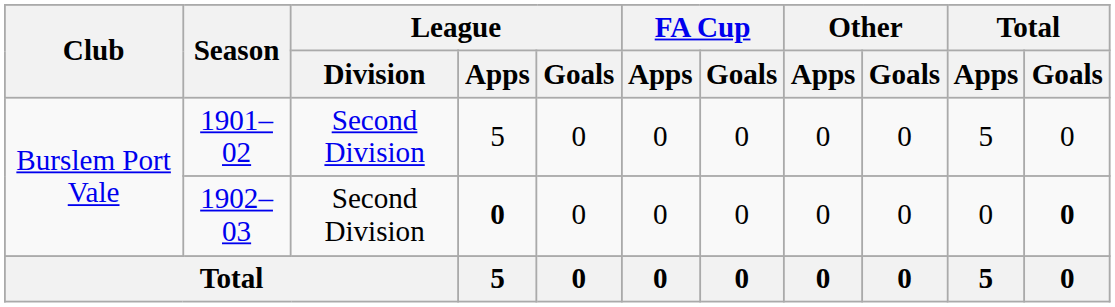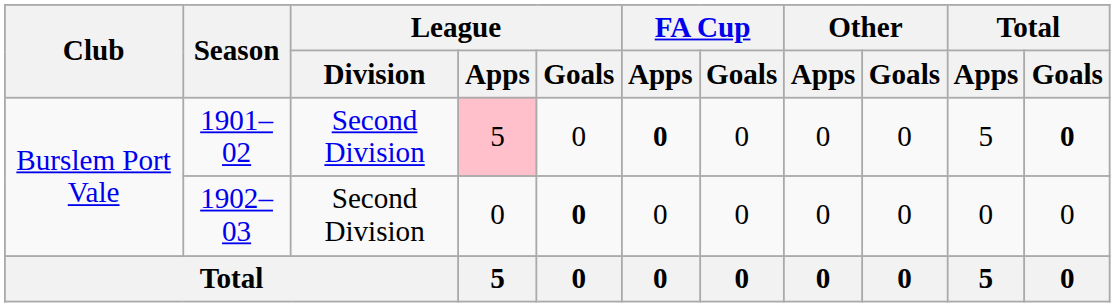(497, 136) no background -> (497, 136) pink background
(660, 136) normal -> (660, 136) bold
(1067, 136) normal -> (1067, 136) bold
(497, 215) bold -> (497, 215) normal
(579, 215) normal -> (579, 215) bold
(1067, 215) bold -> (1067, 215) normal
